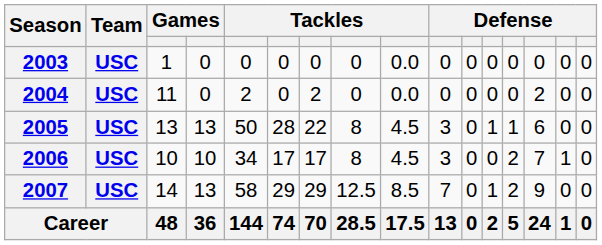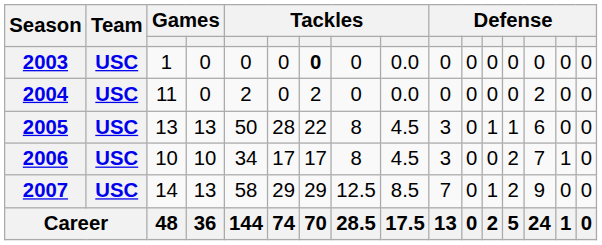(316, 62) normal -> (316, 62) bold
